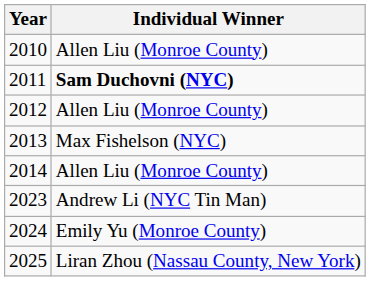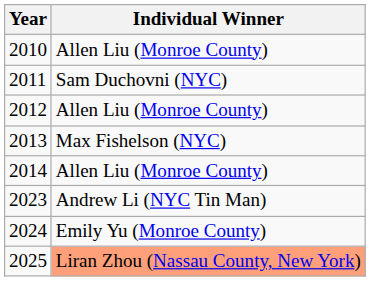(145, 79) bold -> (142, 79) normal
(208, 261) no background -> (208, 261) lightsalmon background
